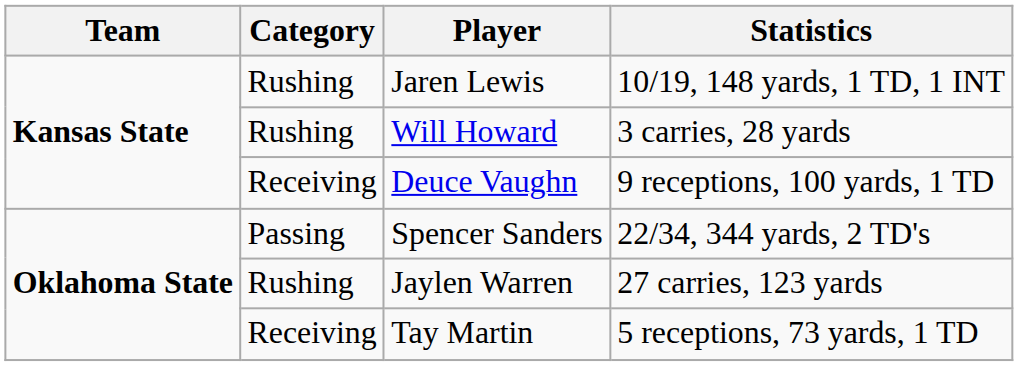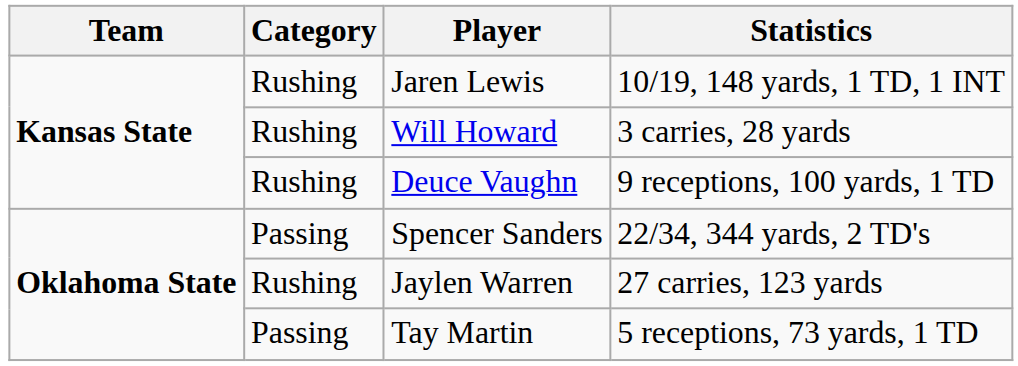(312, 182) Receiving -> (304, 182) Rushing
(312, 333) Receiving -> (300, 333) Passing
